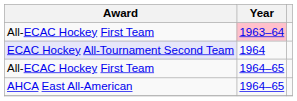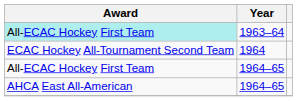(81, 31) no background -> (81, 31) paleturquoise background
(262, 31) pink background -> (262, 31) no background
(121, 50) lavender background -> (121, 50) no background
